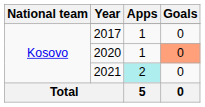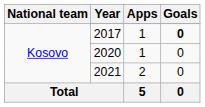(180, 33) normal -> (180, 33) bold
(180, 53) lightsalmon background -> (180, 53) no background
(142, 72) paleturquoise background -> (142, 72) no background
